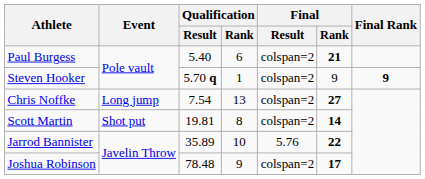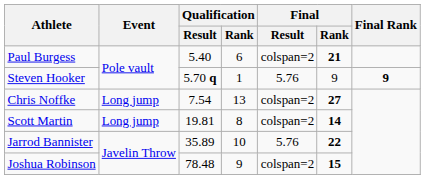(287, 78) colspan=2 -> (287, 78) 5.76
(123, 121) Shot put -> (130, 121) Long jump
(334, 164) 17 -> (334, 164) 15
